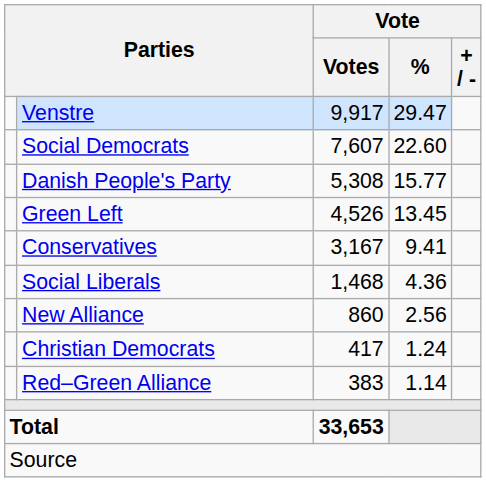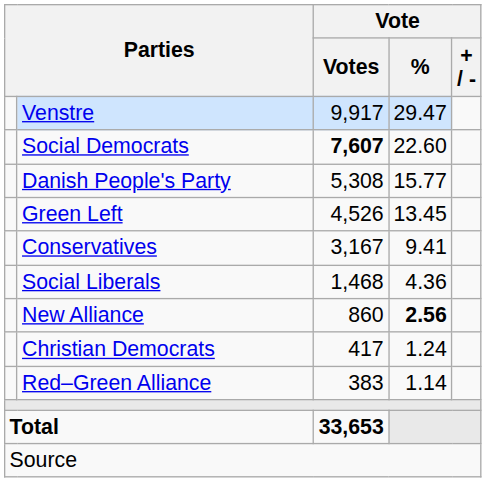(357, 146) normal -> (357, 146) bold
(426, 315) normal -> (426, 315) bold
